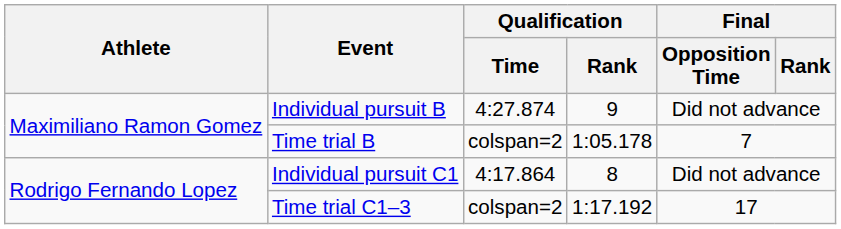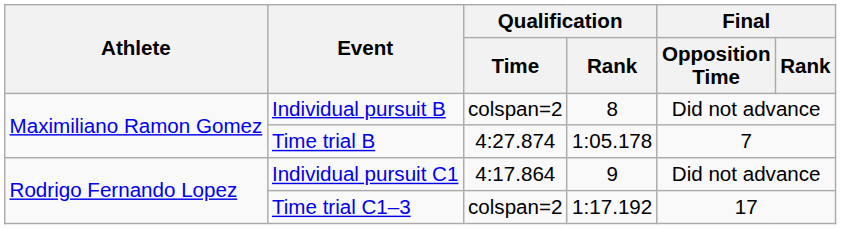(515, 109) 4:27.874 -> (515, 109) colspan=2
(612, 109) 9 -> (612, 109) 8
(515, 142) colspan=2 -> (515, 142) 4:27.874
(612, 174) 8 -> (612, 174) 9
